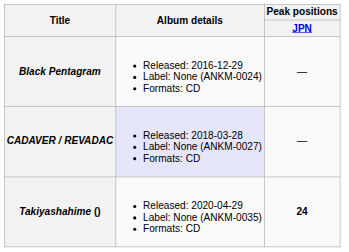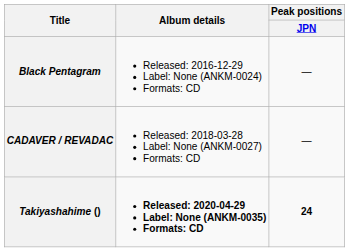(190, 147) lavender background -> (192, 147) no background
(190, 217) normal -> (192, 217) bold
